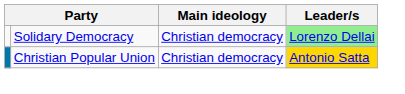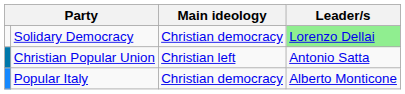(222, 58) Christian democracy -> (198, 58) Christian left
(329, 58) gold background -> (329, 58) no background
+ row: (51, 79)
